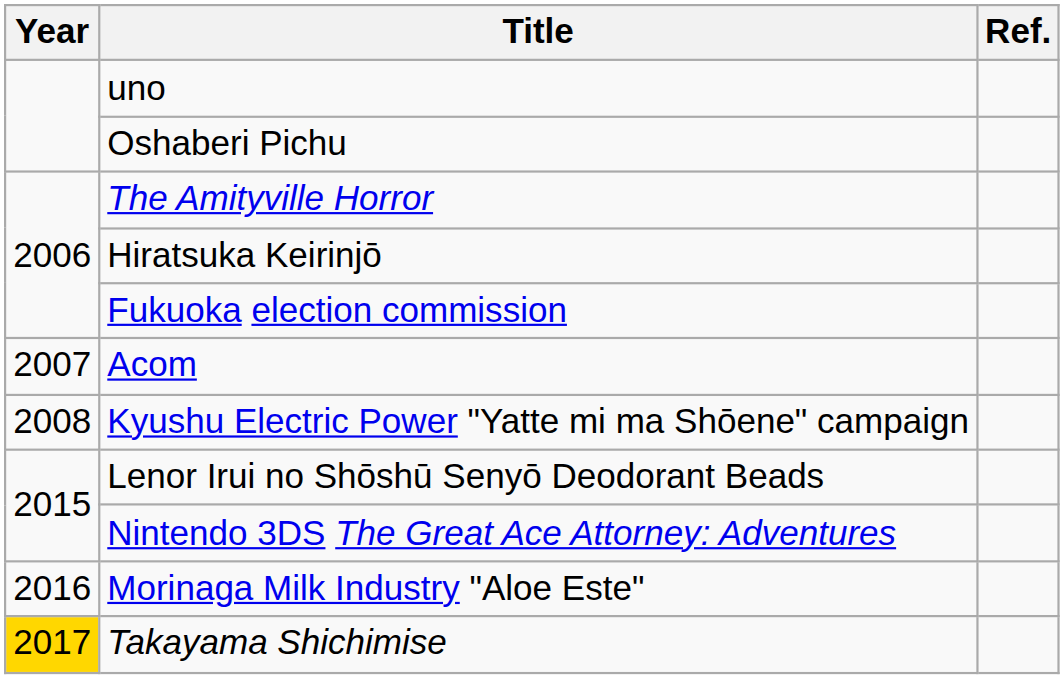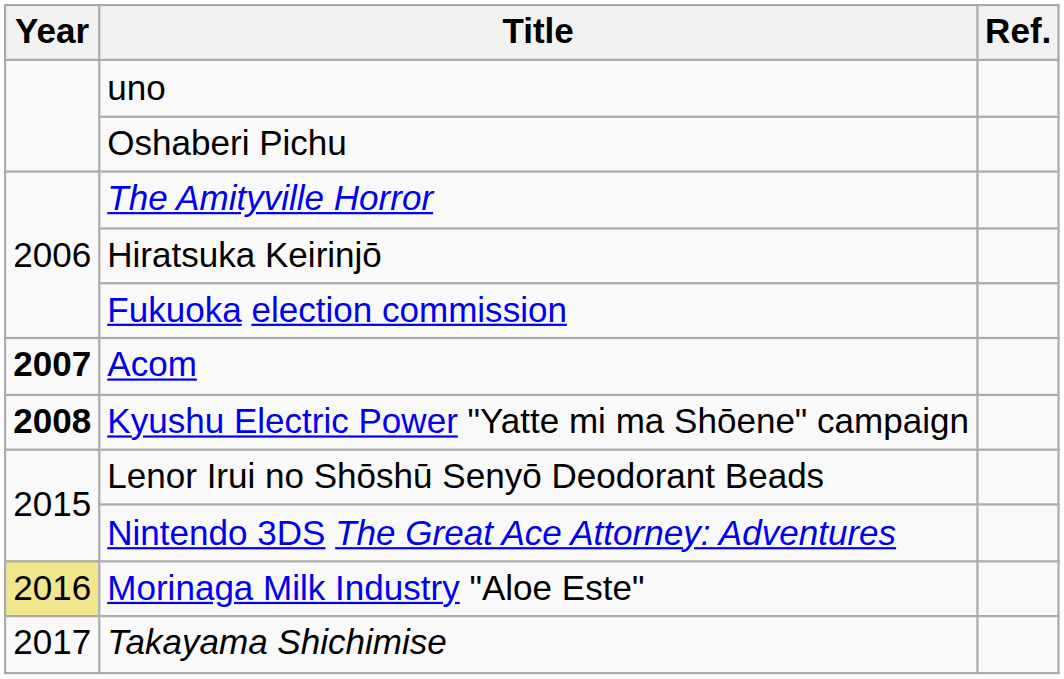(52, 365) normal -> (52, 365) bold
(52, 421) normal -> (52, 421) bold
(52, 587) no background -> (52, 587) khaki background
(52, 643) gold background -> (52, 643) no background
